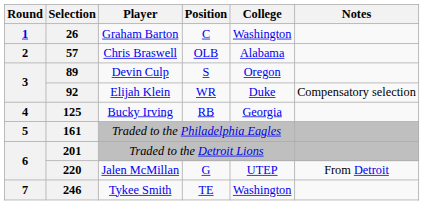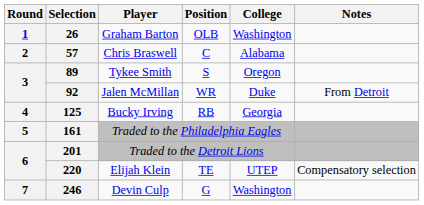(206, 33) C -> (206, 33) OLB
(206, 53) OLB -> (206, 53) C
(140, 72) Devin Culp -> (140, 72) Tykee Smith
(140, 92) Elijah Klein -> (140, 92) Jalen McMillan
(356, 92) Compensatory selection -> (356, 92) From Detroit
(140, 170) Jalen McMillan -> (140, 170) Elijah Klein
(206, 170) G -> (206, 170) TE
(356, 170) From Detroit -> (356, 170) Compensatory selection
(140, 190) Tykee Smith -> (140, 190) Devin Culp
(206, 190) TE -> (206, 190) G
